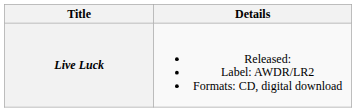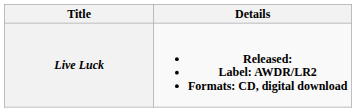(253, 72) normal -> (253, 72) bold
